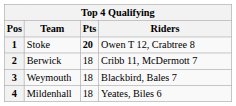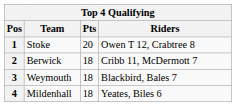(88, 45) bold -> (88, 45) normal
